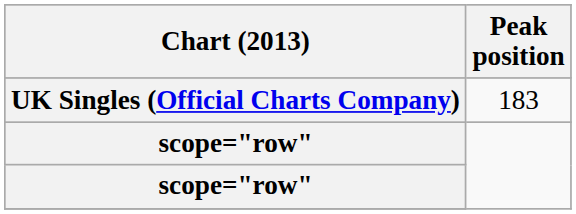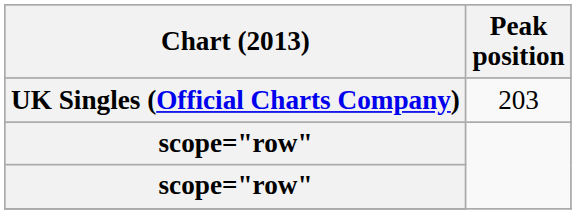(519, 99) 183 -> (519, 99) 203
